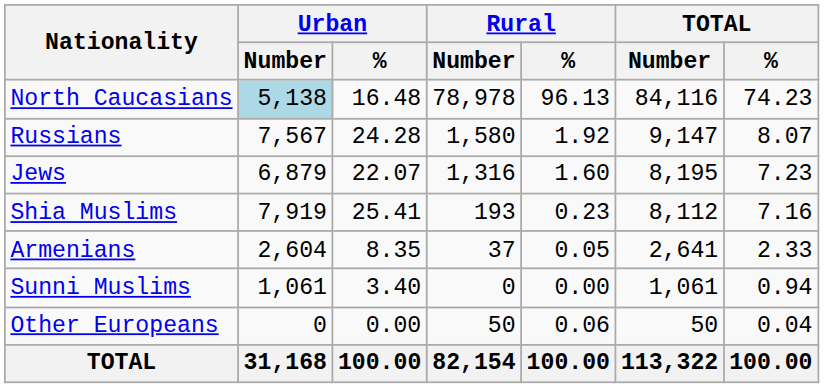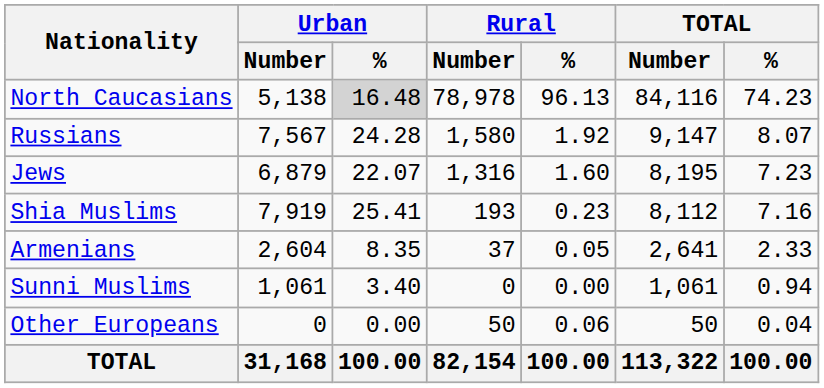(292, 99) lightblue background -> (292, 99) no background
(387, 99) no background -> (387, 99) lightgrey background
